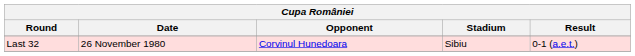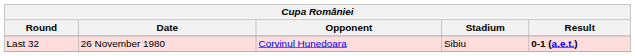(555, 43) normal -> (554, 43) bold
